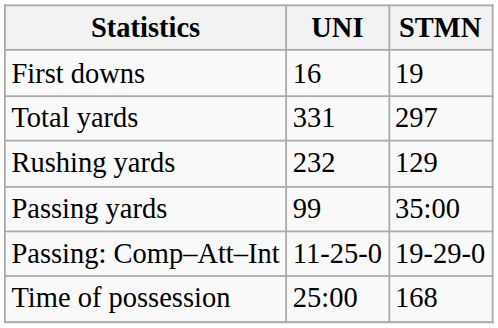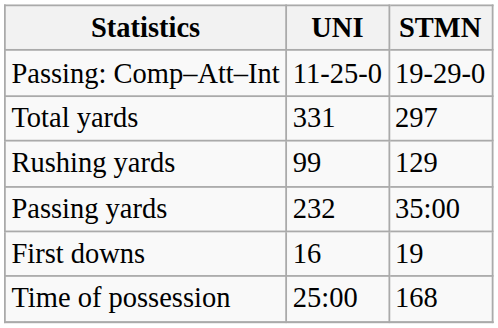rows swapped: (78, 72) <-> (146, 253)
(314, 163) 232 -> (307, 163) 99
(307, 208) 99 -> (314, 208) 232
